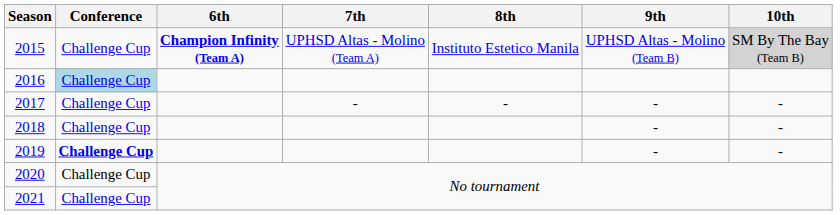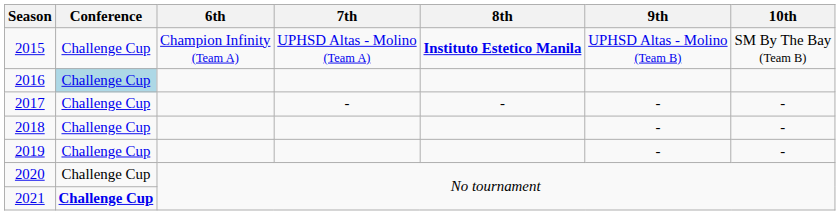(219, 48) bold -> (215, 48) normal
(505, 48) normal -> (502, 48) bold
(780, 48) lightgrey background -> (783, 48) no background
(106, 151) bold -> (106, 151) normal
(106, 198) normal -> (106, 198) bold
